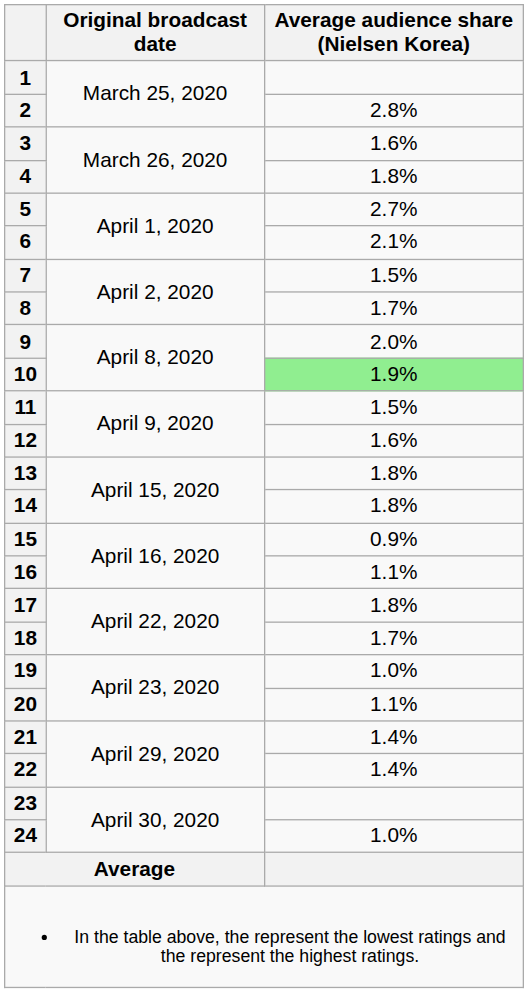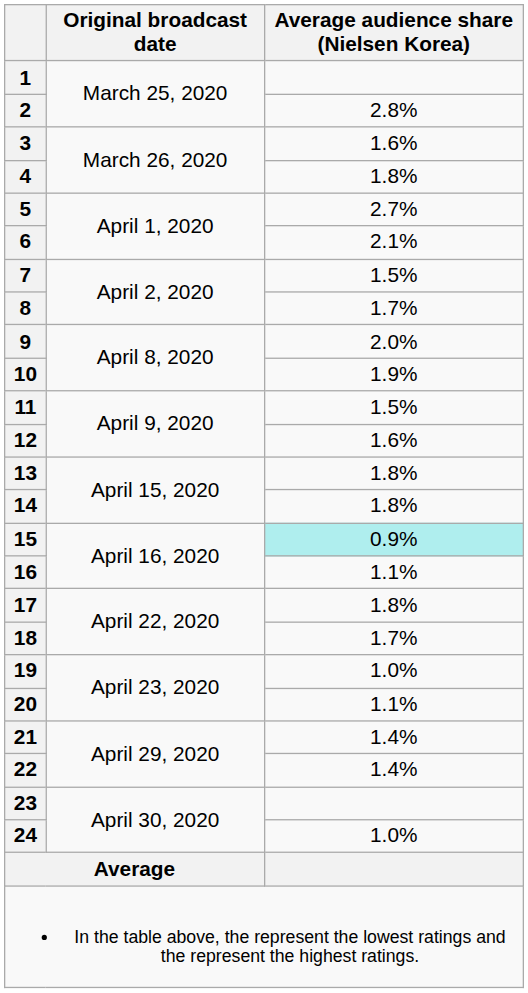(394, 374) lightgreen background -> (394, 374) no background
(394, 539) no background -> (394, 539) paleturquoise background
